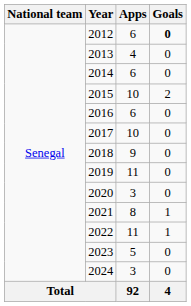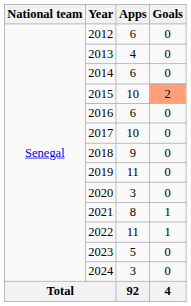(168, 34) bold -> (168, 34) normal
(168, 93) no background -> (168, 93) lightsalmon background
